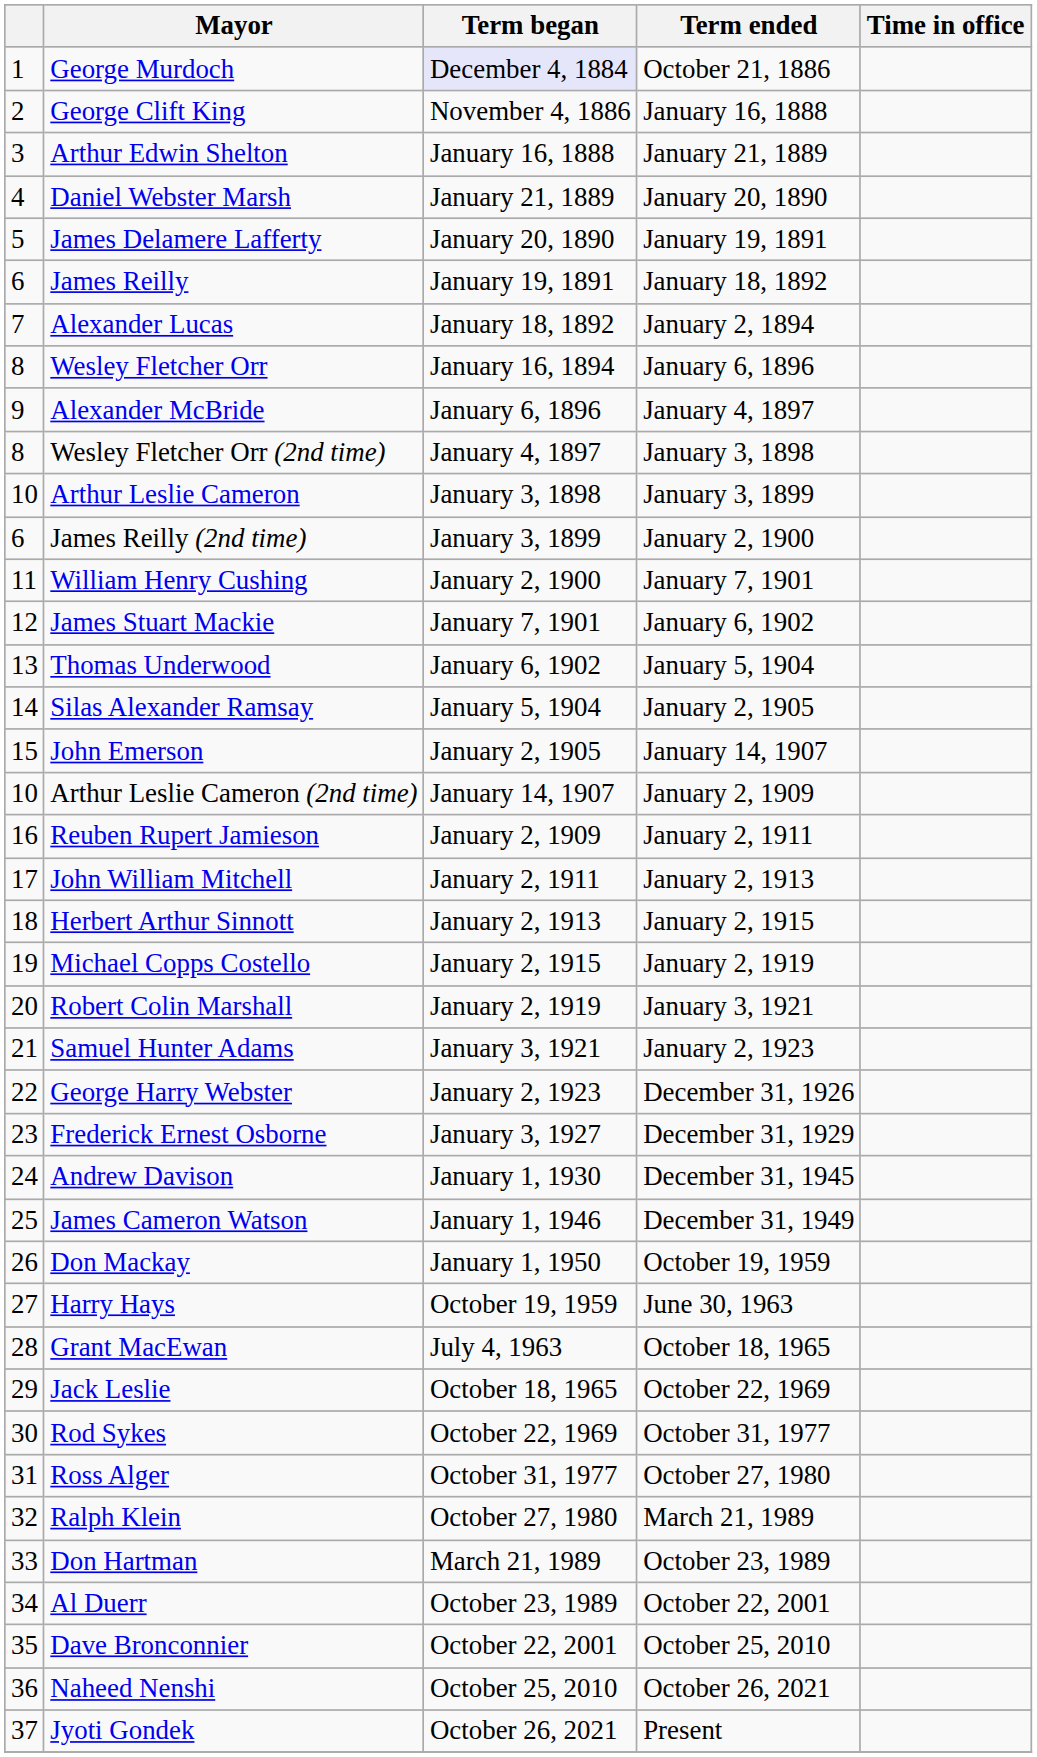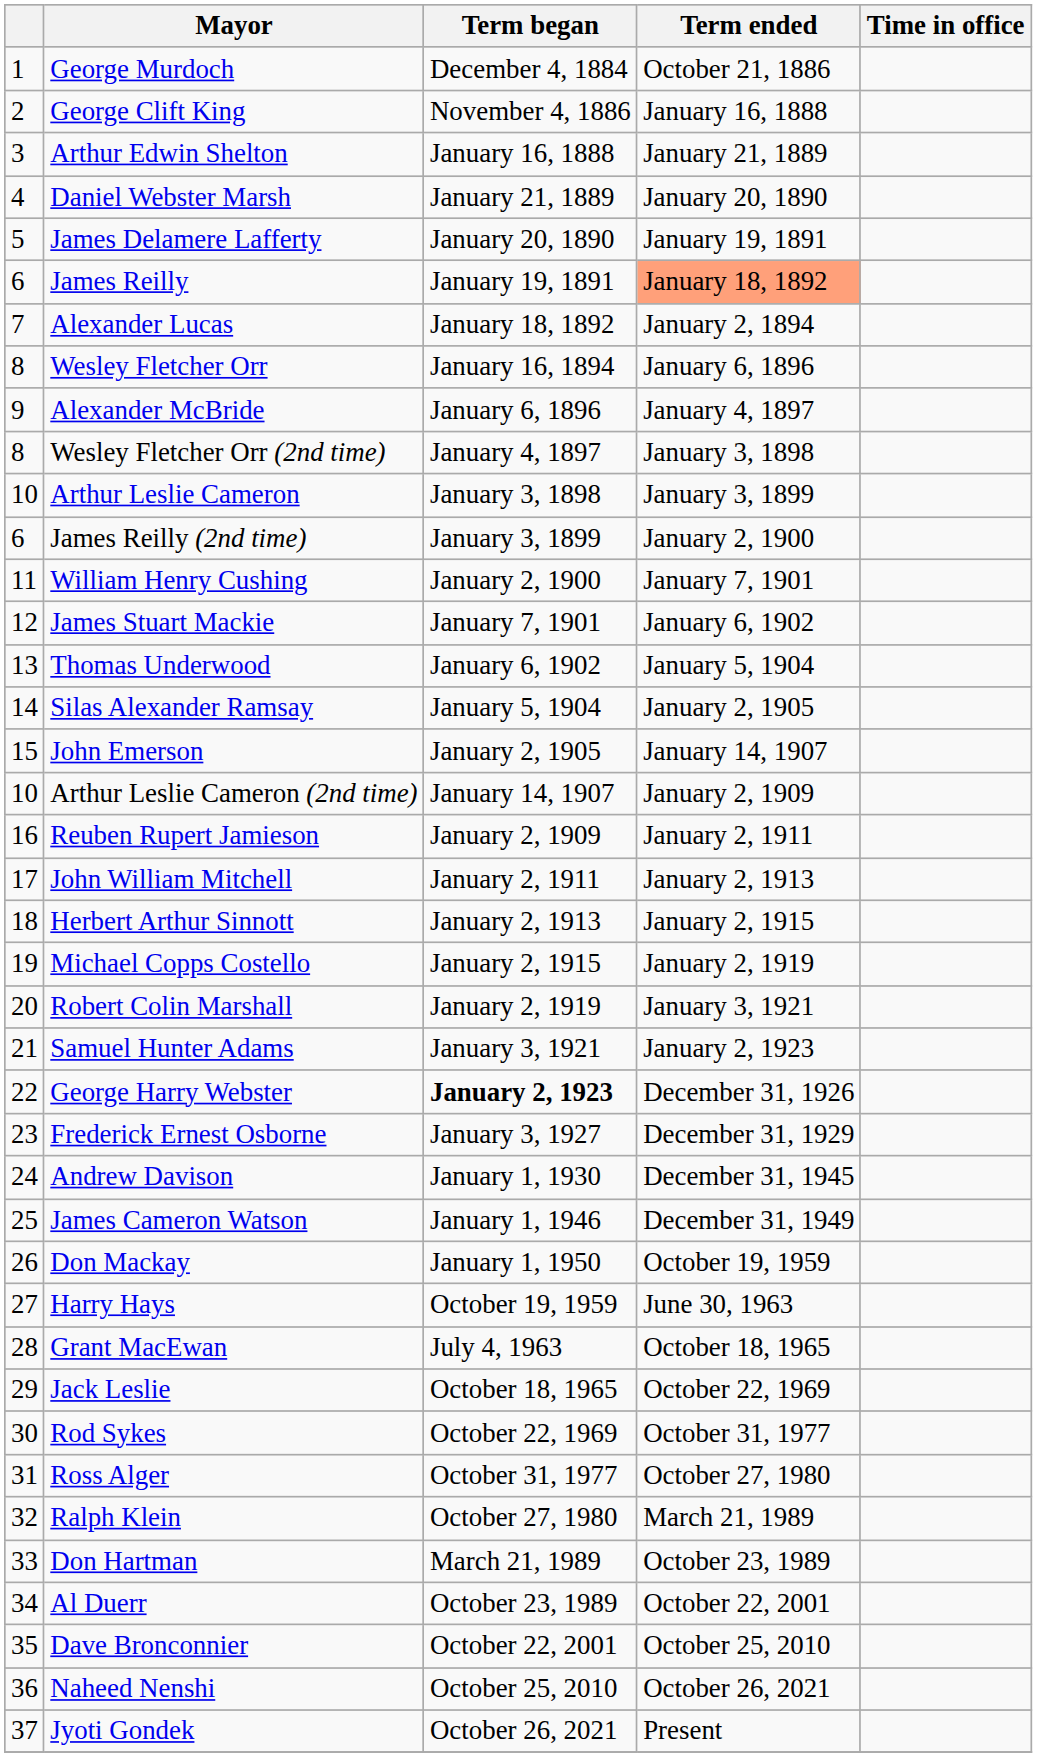(529, 68) lavender background -> (529, 68) no background
(735, 281) no background -> (735, 281) lightsalmon background
(515, 1091) normal -> (521, 1091) bold
